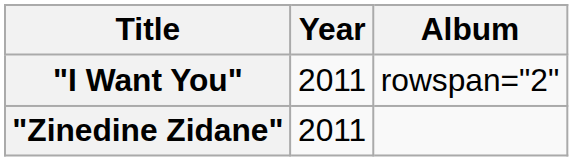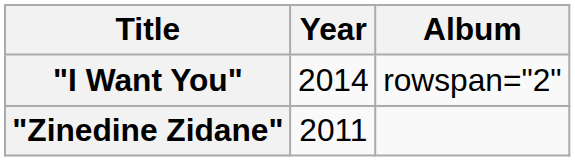(332, 79) 2011 -> (333, 79) 2014
